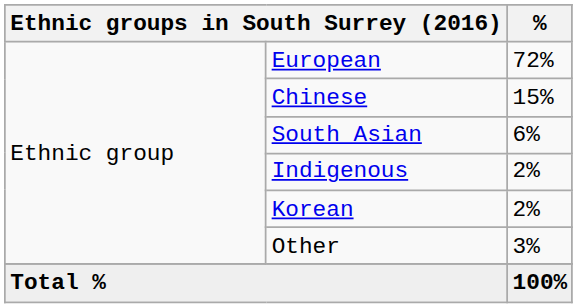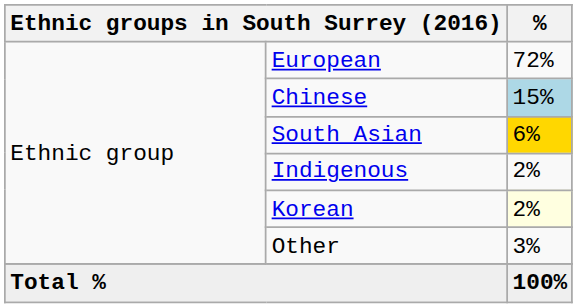(533, 98) no background -> (533, 98) lightblue background
(526, 135) no background -> (526, 135) gold background
(526, 209) no background -> (526, 209) lightyellow background
